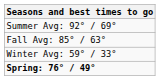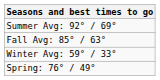(51, 68) bold -> (51, 68) normal
